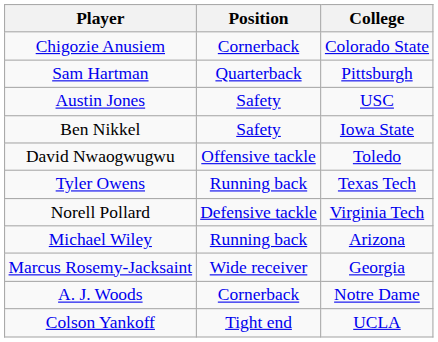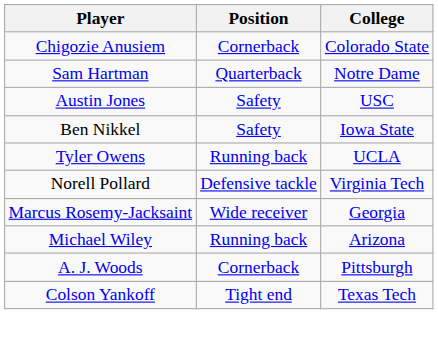(377, 73) Pittsburgh -> (377, 73) Notre Dame
- row: (100, 156)
(377, 184) Texas Tech -> (377, 156) UCLA
rows swapped: (100, 267) <-> (100, 239)
(377, 294) Notre Dame -> (377, 267) Pittsburgh
(377, 322) UCLA -> (377, 294) Texas Tech
